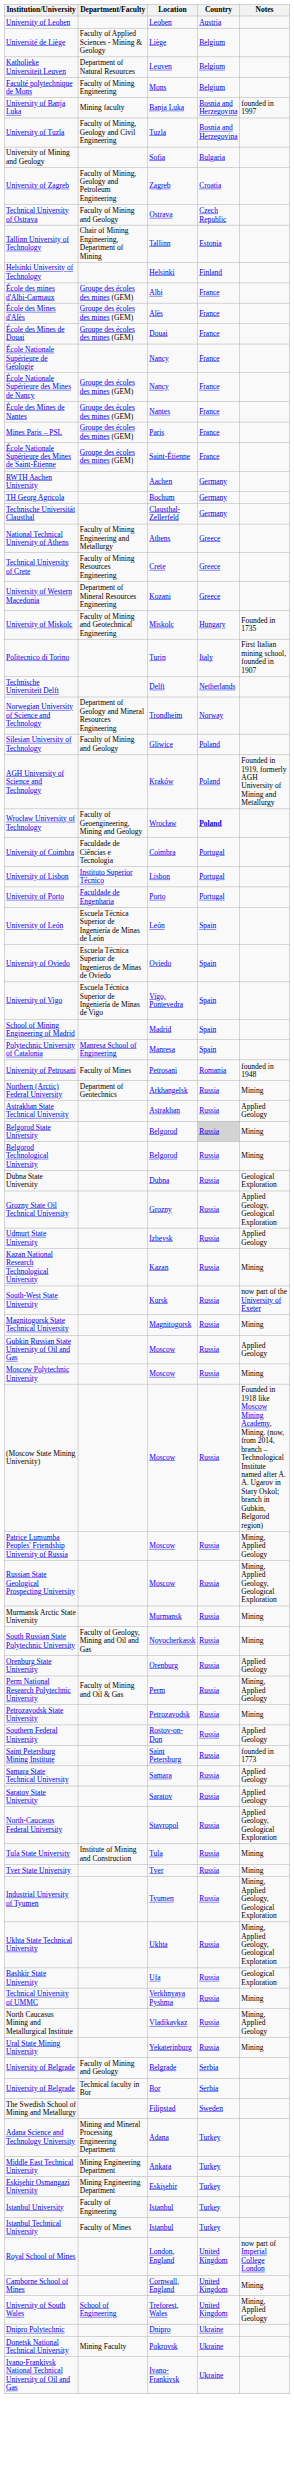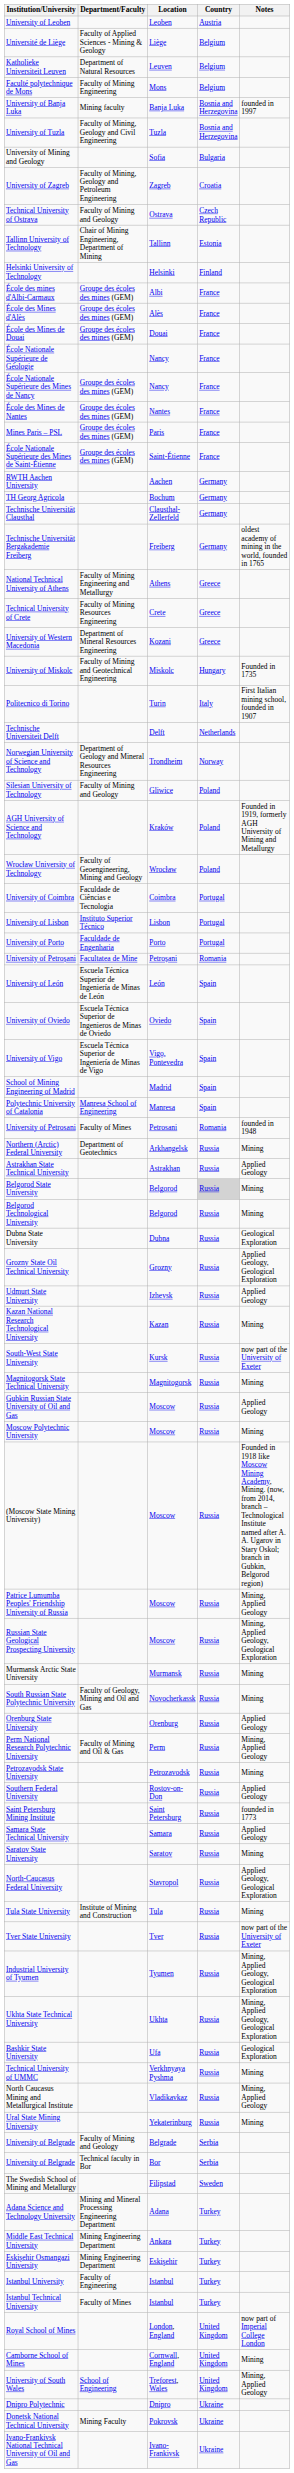+ row: (40, 547)
(210, 823) bold -> (210, 869) normal
+ row: (41, 959)
(254, 1796) Applied Geology -> (252, 1854) Mining
(252, 1870) Mining -> (264, 1936) now part of the University of Exeter
